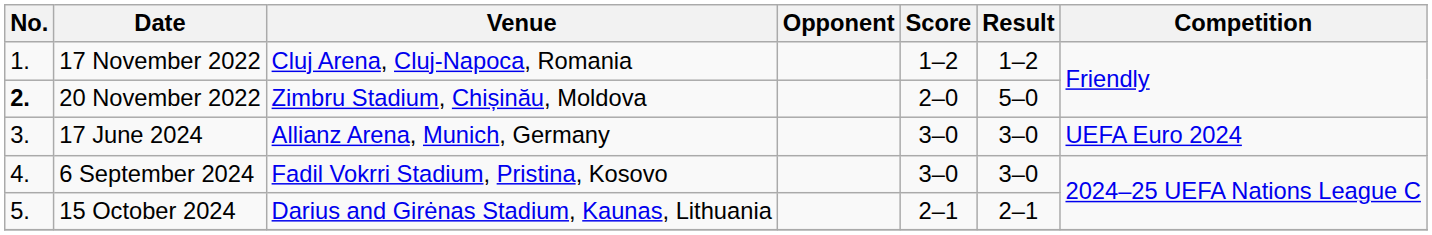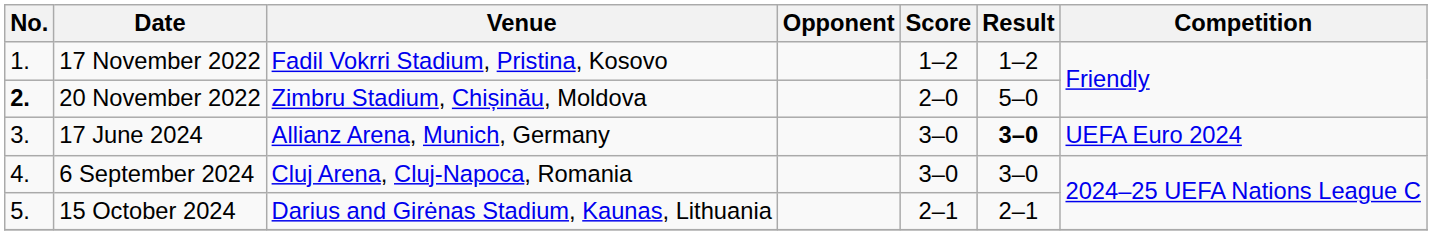(452, 60) Cluj Arena, Cluj-Napoca, Romania -> (470, 60) Fadil Vokrri Stadium, Pristina, Kosovo
(1018, 135) normal -> (1018, 135) bold
(470, 173) Fadil Vokrri Stadium, Pristina, Kosovo -> (452, 173) Cluj Arena, Cluj-Napoca, Romania
